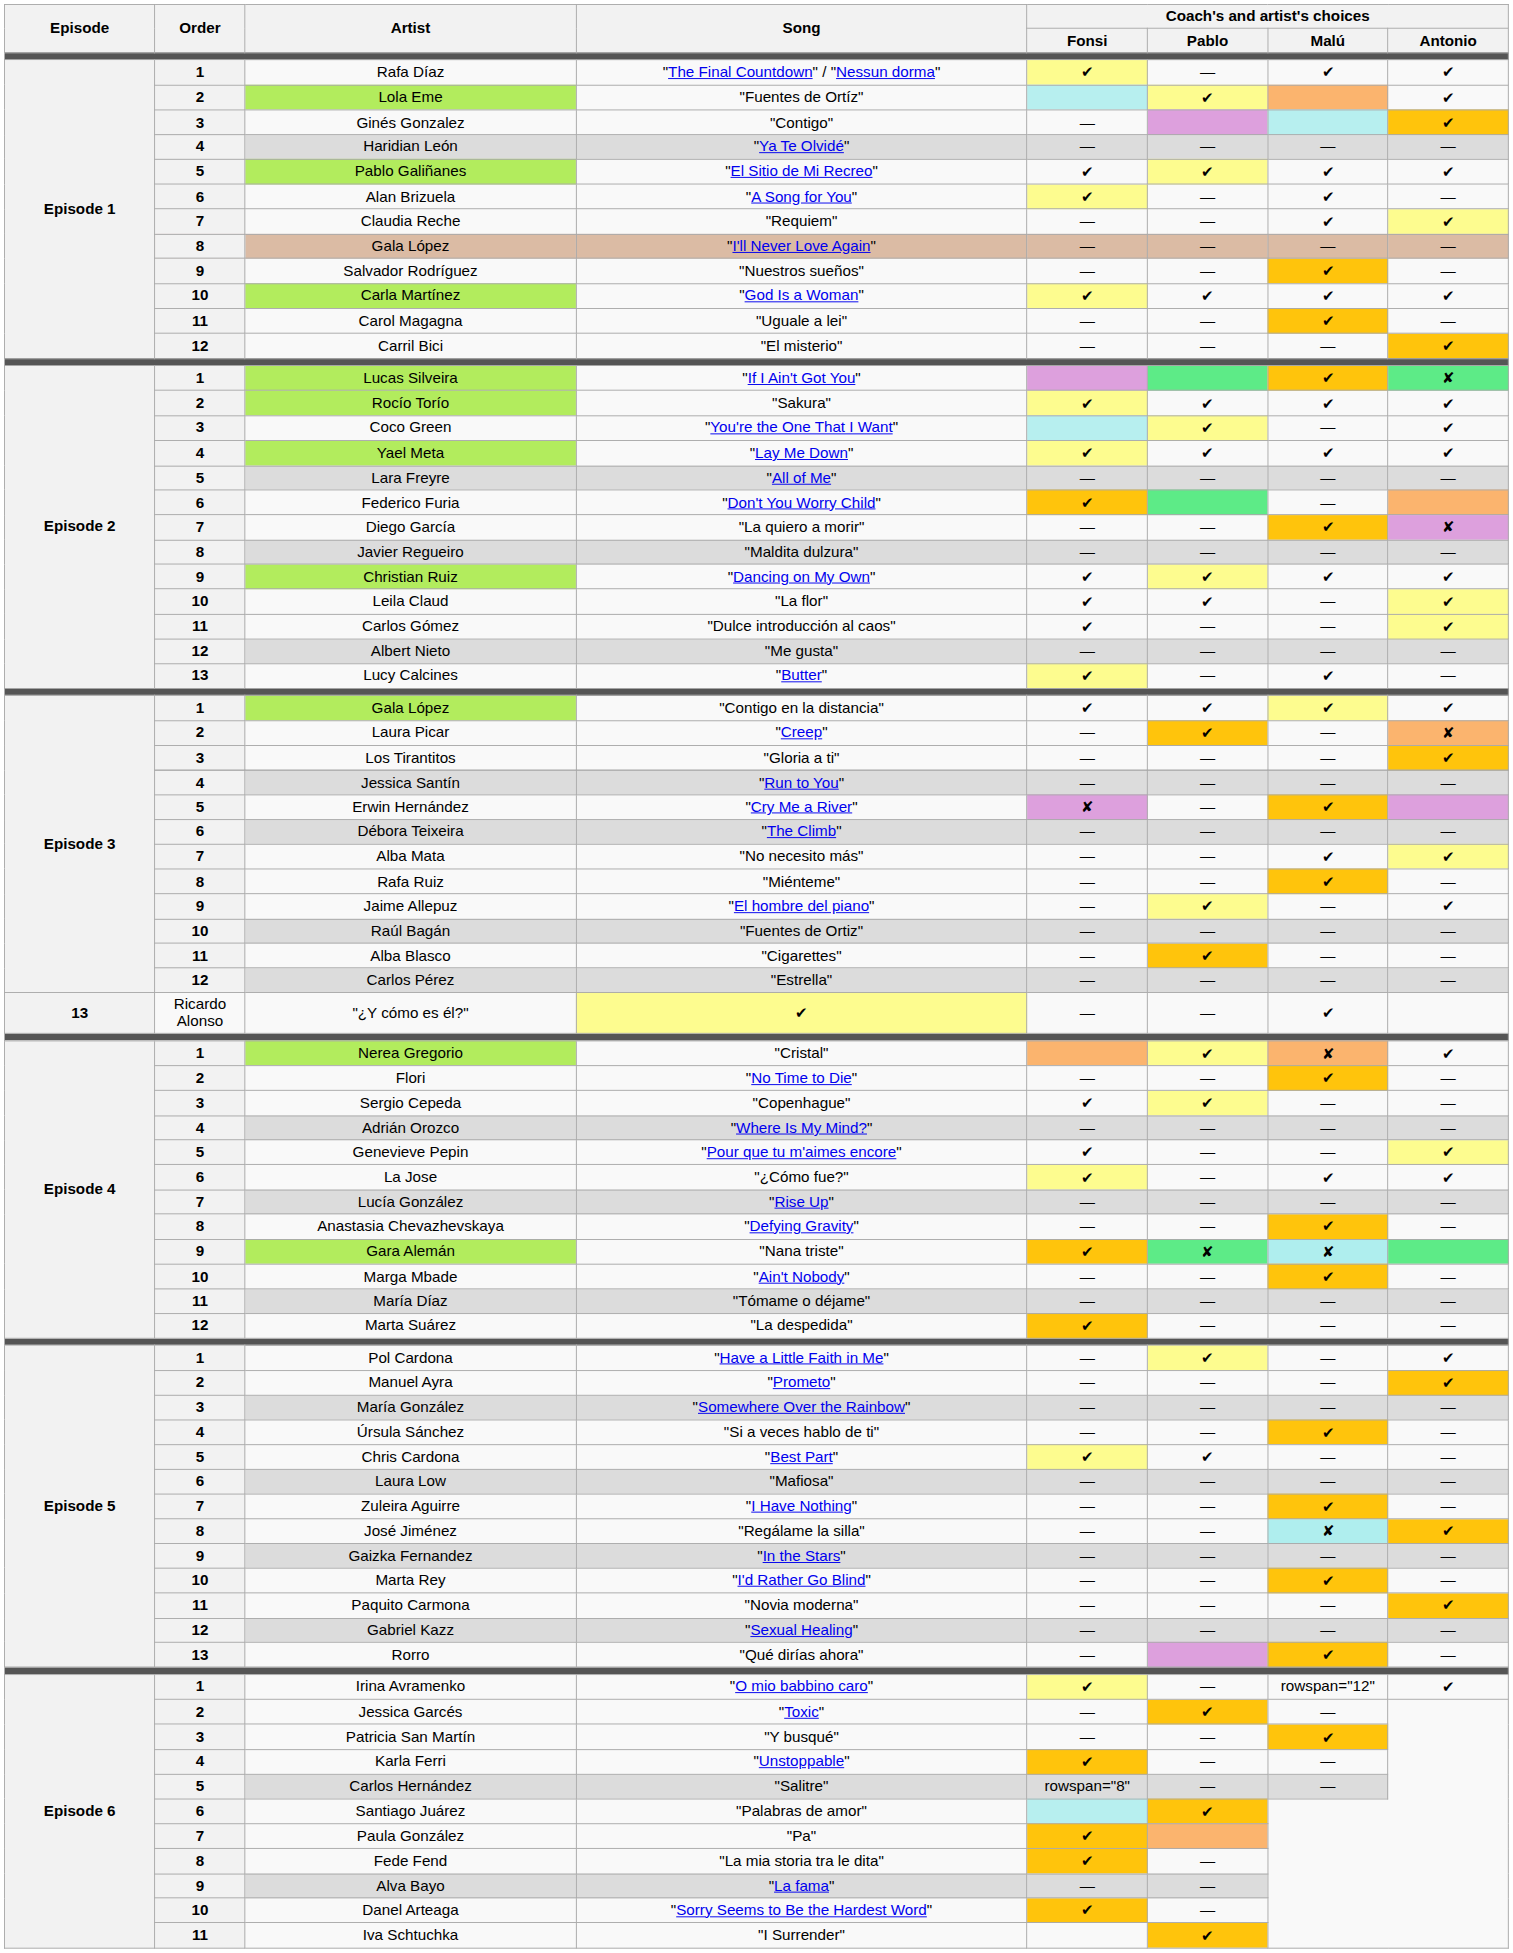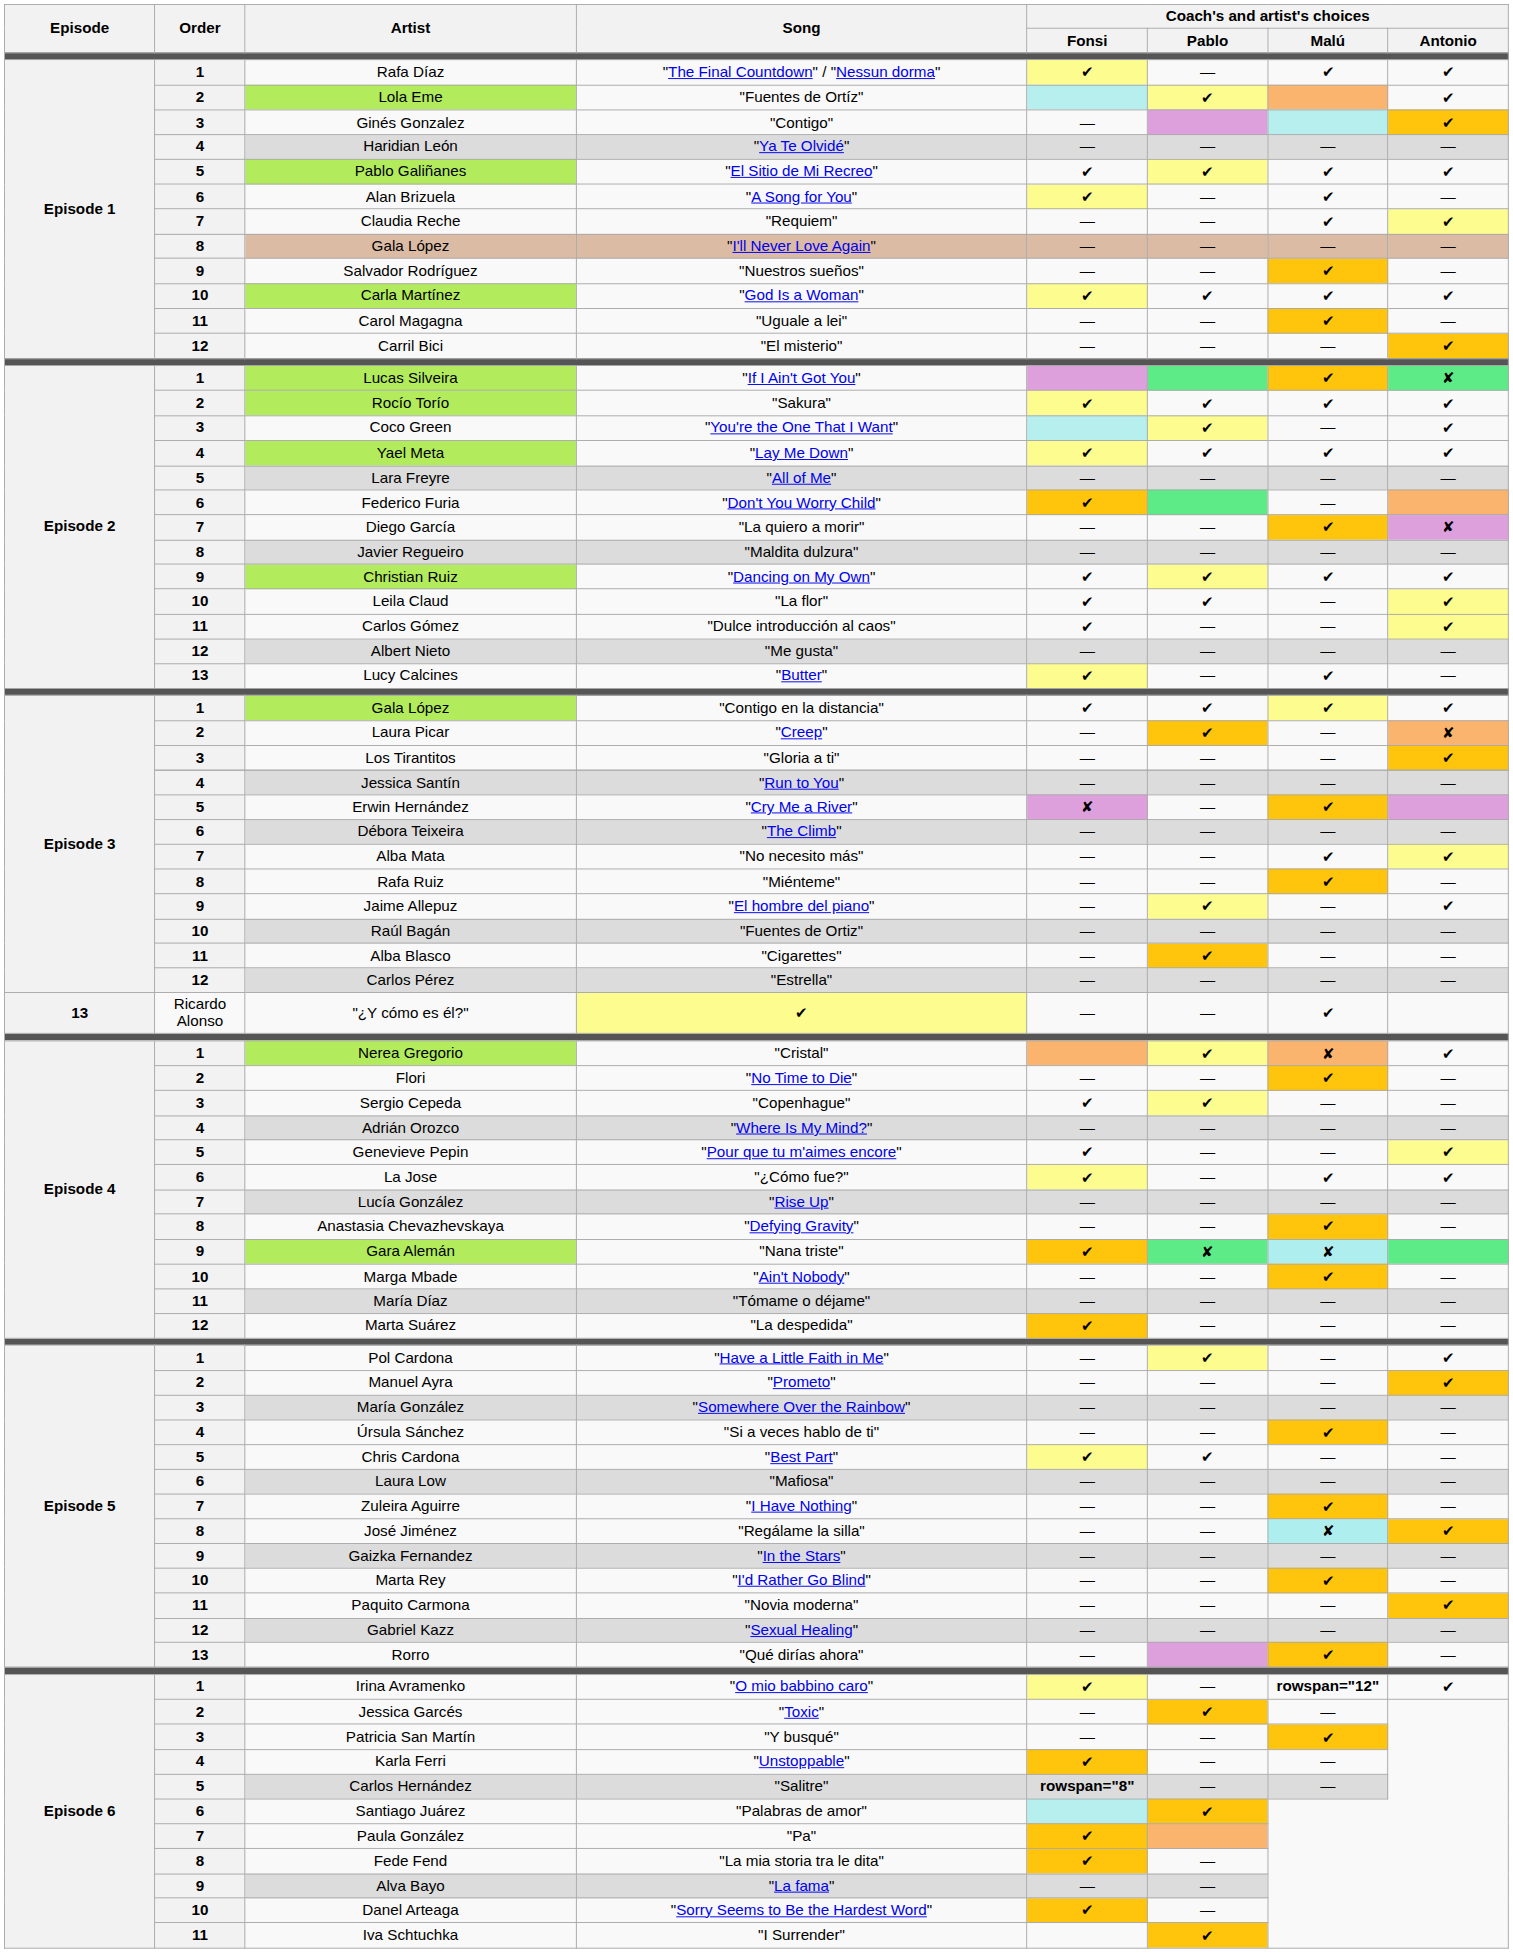(1328, 1686) normal -> (1328, 1686) bold
(1087, 1786) normal -> (1087, 1786) bold
